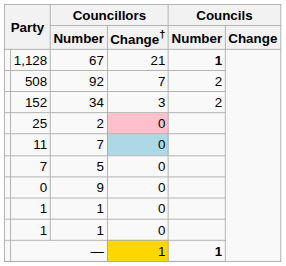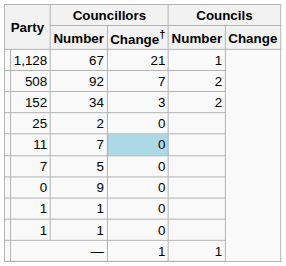(218, 60) bold -> (218, 60) normal
(162, 124) pink background -> (162, 124) no background
(162, 251) gold background -> (162, 251) no background
(218, 251) bold -> (218, 251) normal
